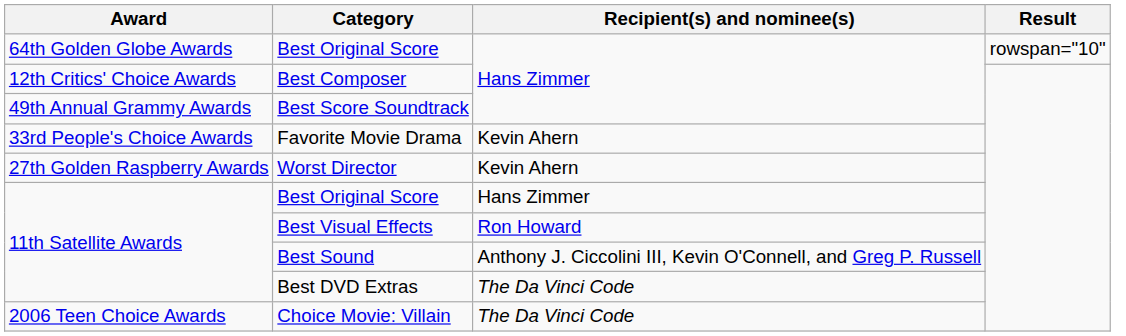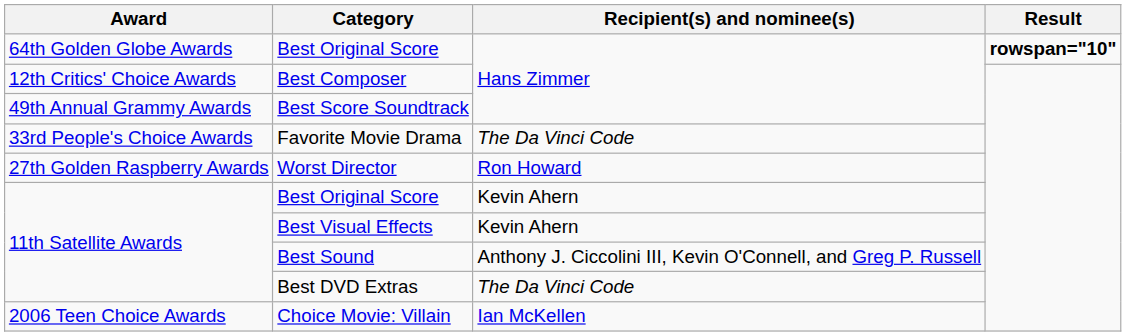(1048, 49) normal -> (1053, 49) bold
(528, 138) Kevin Ahern -> (556, 138) The Da Vinci Code
(528, 167) Kevin Ahern -> (529, 167) Ron Howard
(534, 197) Hans Zimmer -> (528, 197) Kevin Ahern
(529, 227) Ron Howard -> (528, 227) Kevin Ahern
(556, 316) The Da Vinci Code -> (532, 316) Ian McKellen
